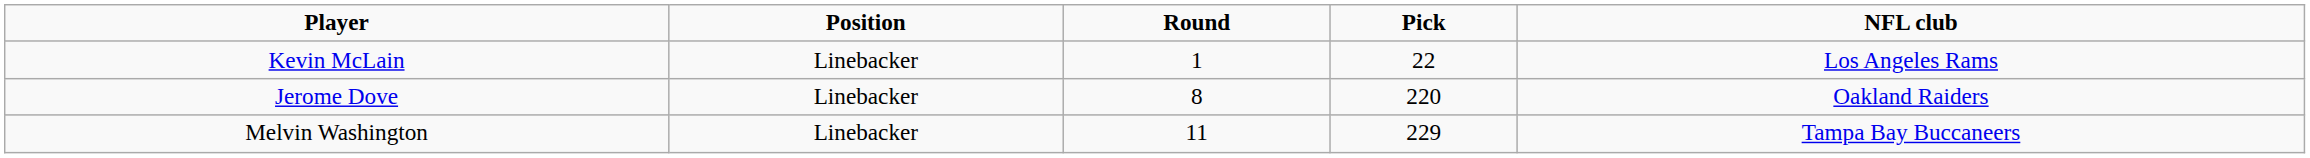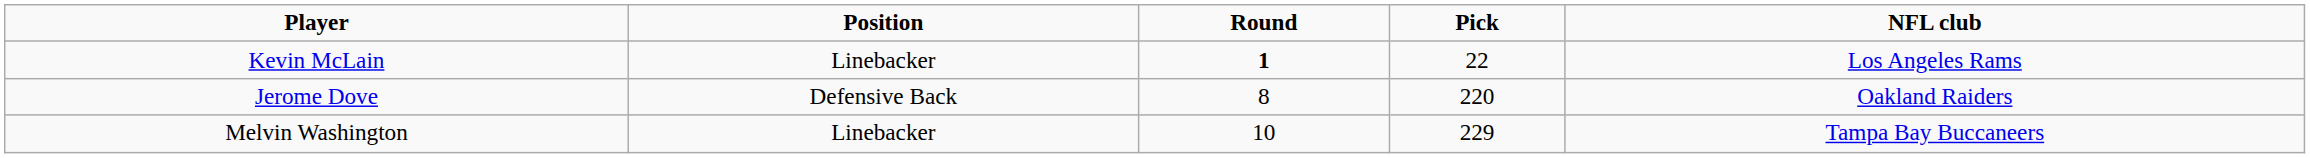(1197, 59) normal -> (1264, 59) bold
(866, 96) Linebacker -> (883, 96) Defensive Back
(1197, 133) 11 -> (1264, 133) 10
